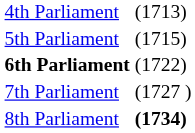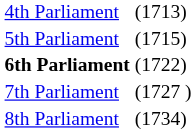(161, 118) bold -> (161, 118) normal
